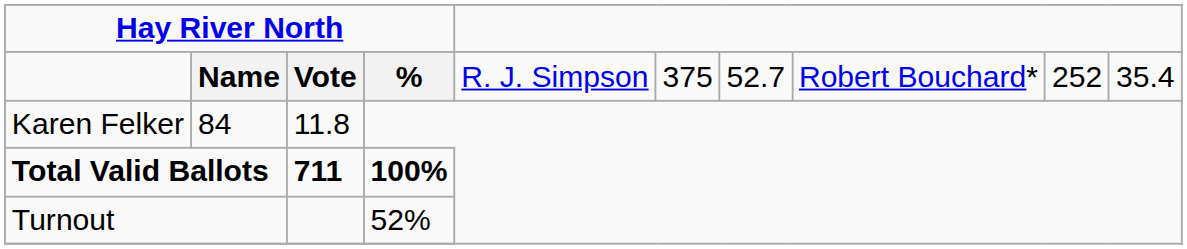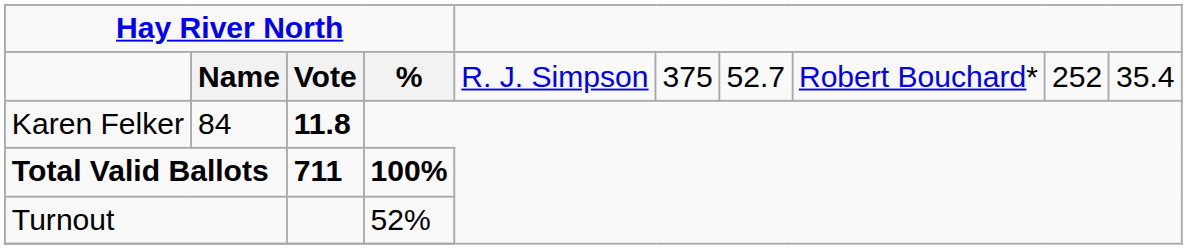(322, 123) normal -> (322, 123) bold
